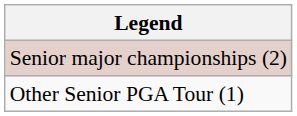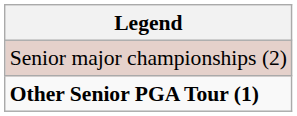(127, 93) normal -> (134, 93) bold
